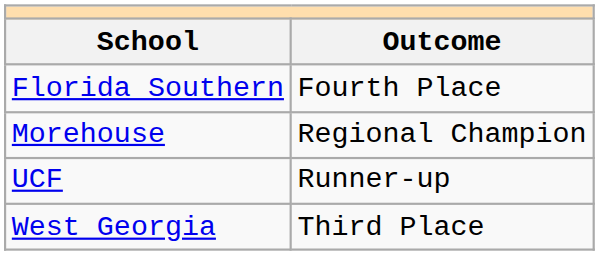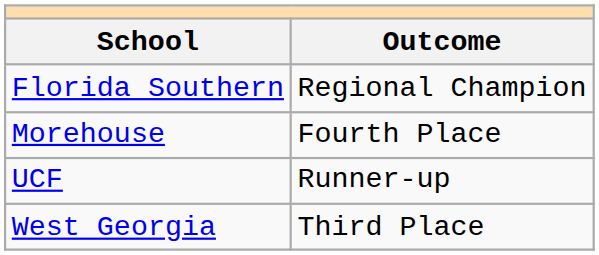(399, 88) Fourth Place -> (442, 88) Regional Champion
(442, 134) Regional Champion -> (399, 134) Fourth Place
